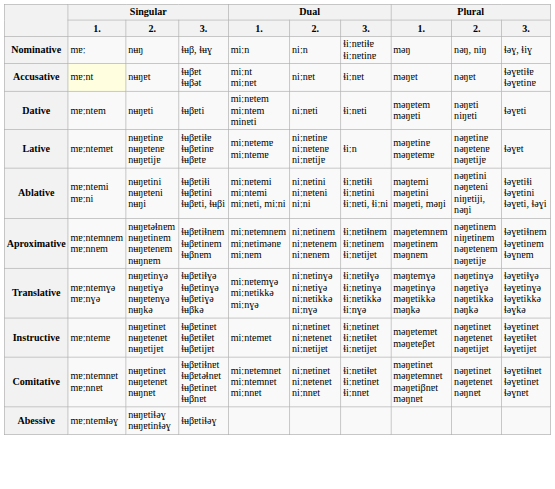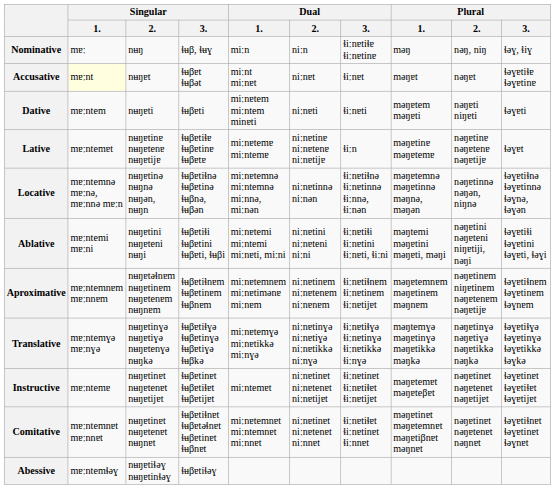+ row: (36, 193)
